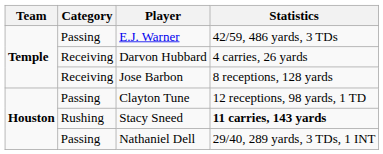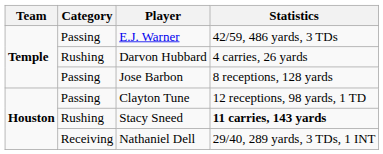(87, 56) Receiving -> (82, 56) Rushing
(87, 77) Receiving -> (81, 77) Passing
(81, 139) Passing -> (87, 139) Receiving
